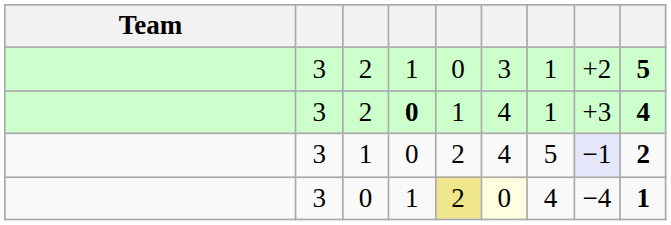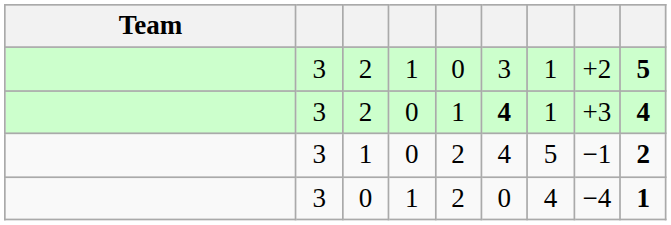(412, 111) bold -> (412, 111) normal
(504, 111) normal -> (504, 111) bold
(597, 154) lavender background -> (597, 154) no background
(458, 197) khaki background -> (458, 197) no background
(504, 197) lightyellow background -> (504, 197) no background
